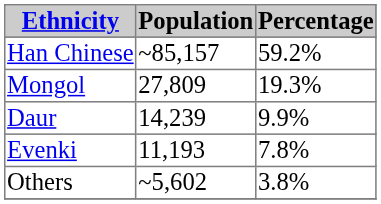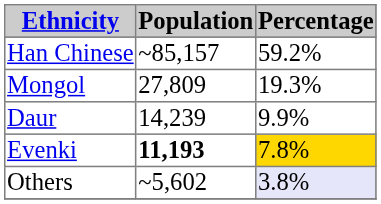(172, 150) normal -> (171, 150) bold
(284, 150) no background -> (284, 150) gold background
(284, 182) no background -> (284, 182) lavender background
